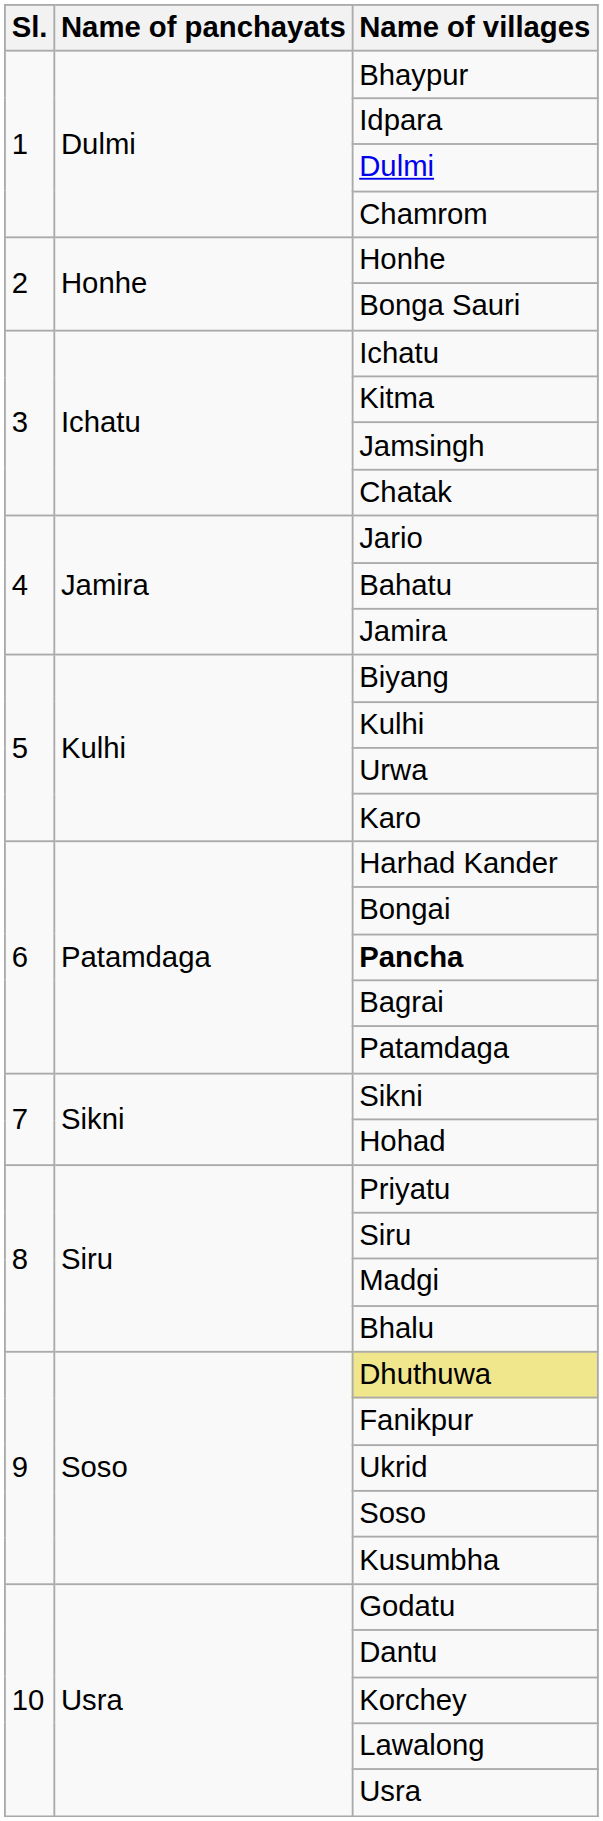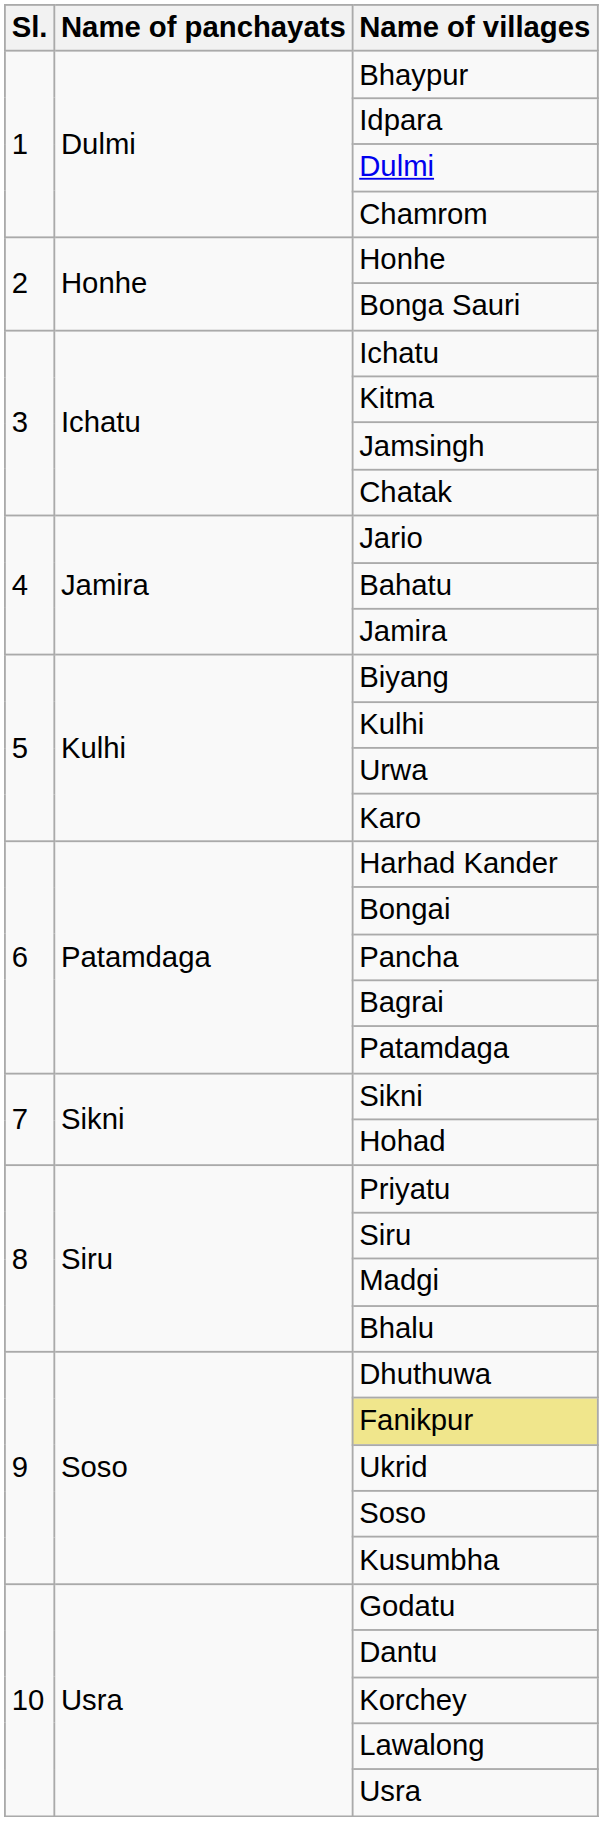(411, 956) bold -> (409, 956) normal
(425, 1374) khaki background -> (425, 1374) no background
(416, 1420) no background -> (416, 1420) khaki background
